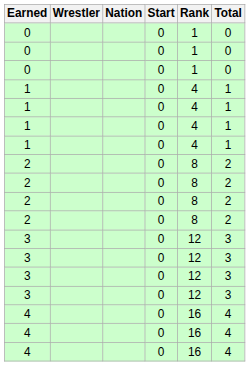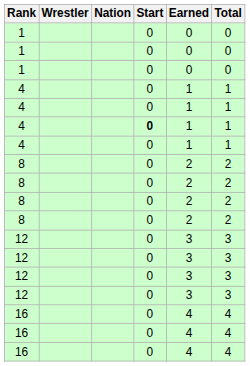columns swapped: (195, 13) <-> (27, 13)
(161, 126) normal -> (150, 126) bold
